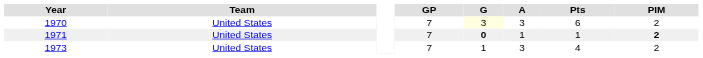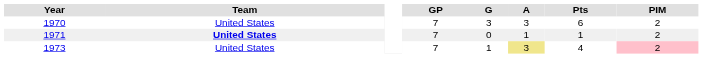(484, 22) lightyellow background -> (489, 22) no background
(242, 35) normal -> (245, 35) bold
(484, 35) bold -> (489, 35) normal
(657, 35) bold -> (658, 35) normal
(522, 47) no background -> (526, 47) khaki background
(657, 47) no background -> (658, 47) pink background
